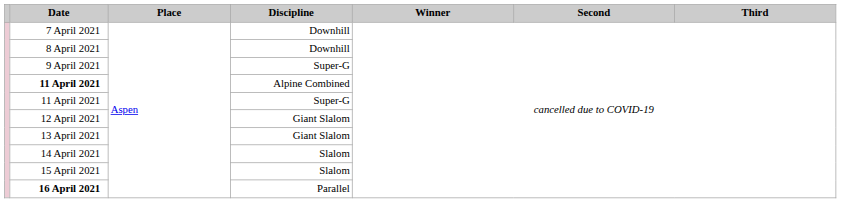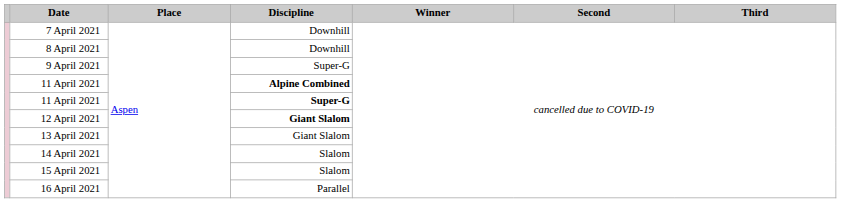(73, 83) bold -> (73, 83) normal
(311, 83) normal -> (309, 83) bold
(332, 100) normal -> (330, 100) bold
(321, 118) normal -> (319, 118) bold
(72, 188) bold -> (73, 188) normal
